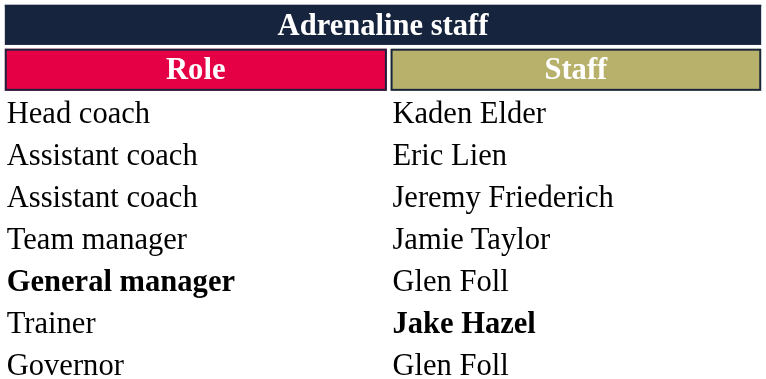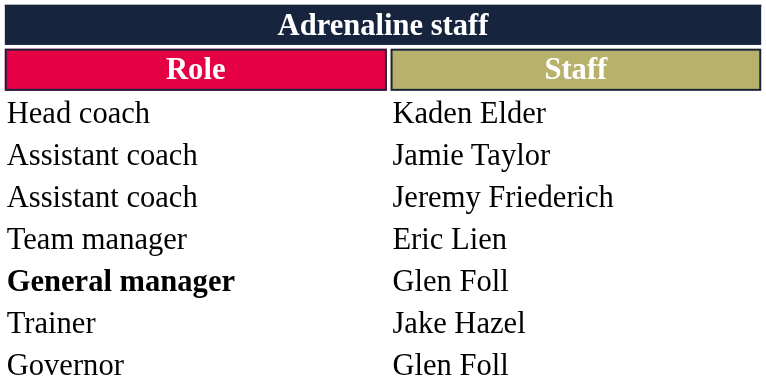(450, 155) Eric Lien -> (471, 155) Jamie Taylor
(471, 239) Jamie Taylor -> (450, 239) Eric Lien
(464, 323) bold -> (459, 323) normal
